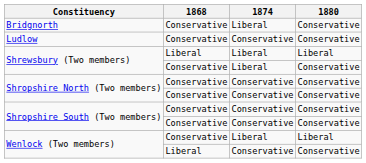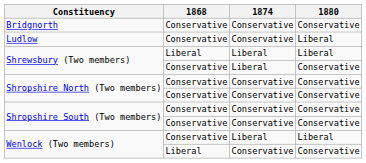(250, 25) Liberal -> (262, 25) Conservative
(329, 39) Conservative -> (316, 39) Liberal
